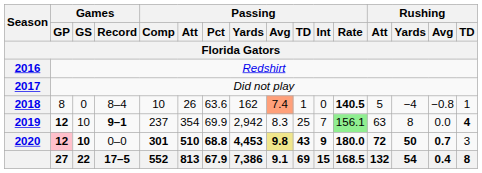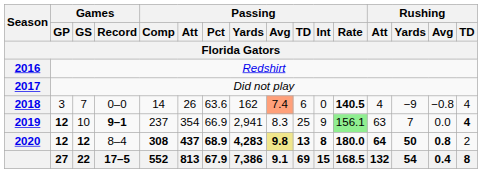(62, 104) 8 -> (62, 104) 3
(84, 104) 0 -> (84, 104) 7
(117, 104) 8–4 -> (117, 104) 0–0
(159, 104) 10 -> (159, 104) 14
(303, 104) 1 -> (303, 104) 6
(380, 104) 5 -> (380, 104) 4
(410, 104) −4 -> (410, 104) −9
(467, 104) 1 -> (467, 104) 4
(216, 123) 69.9 -> (216, 123) 66.9
(248, 123) 2,942 -> (248, 123) 2,941
(323, 123) 7 -> (323, 123) 9
(410, 123) 8 -> (410, 123) 7
(62, 141) pink background -> (62, 141) no background
(84, 141) 10 -> (84, 141) 12
(117, 141) 0–0 -> (117, 141) 8–4
(159, 141) 301 -> (159, 141) 308
(190, 141) 510 -> (190, 141) 437
(216, 141) 68.8 -> (216, 141) 68.9
(248, 141) 4,453 -> (248, 141) 4,283
(303, 141) 43 -> (303, 141) 13
(323, 141) 9 -> (323, 141) 8
(380, 141) 72 -> (380, 141) 64
(443, 141) 0.7 -> (443, 141) 0.8
(467, 141) 3 -> (467, 141) 2
